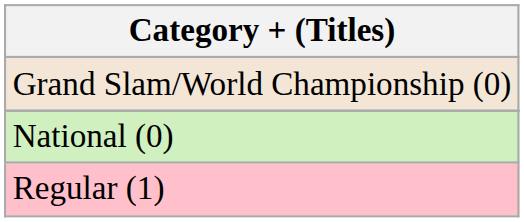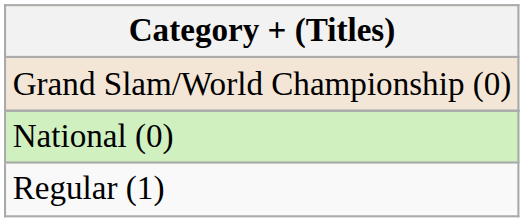(89, 188) pink background -> (89, 188) no background
